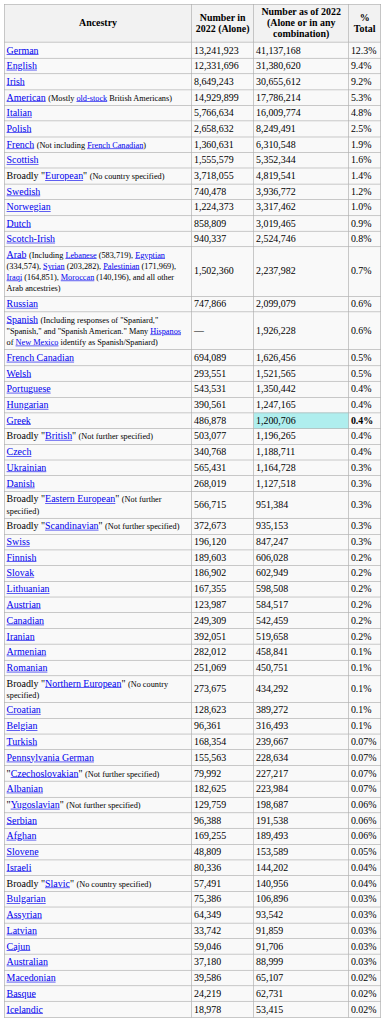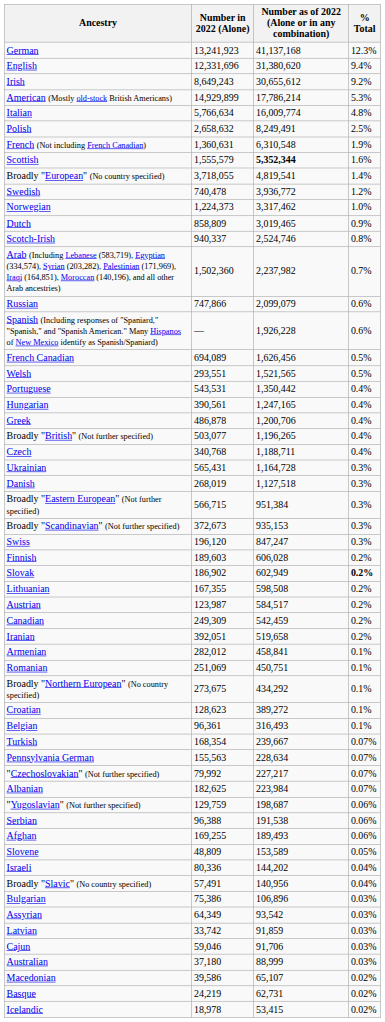(276, 160) normal -> (276, 160) bold
(276, 420) paleturquoise background -> (276, 420) no background
(362, 420) bold -> (361, 420) normal
(361, 573) normal -> (362, 573) bold
